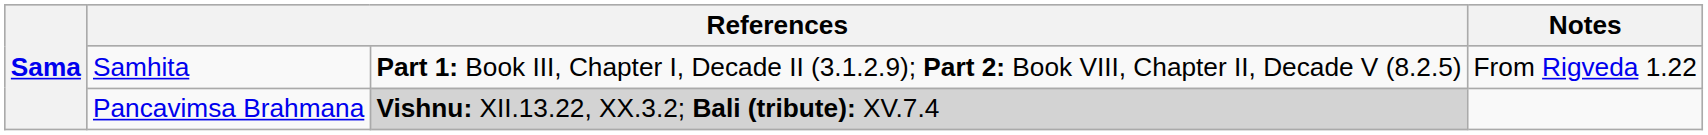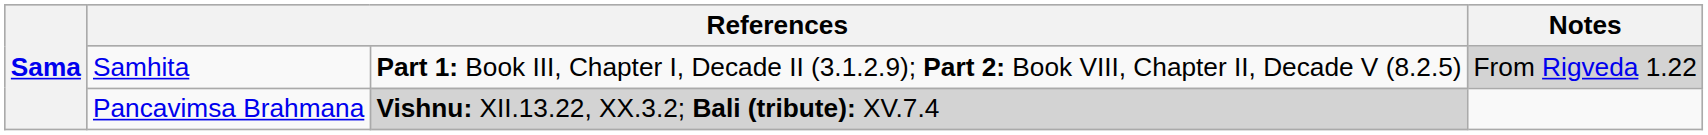(1585, 66) no background -> (1585, 66) lightgrey background
